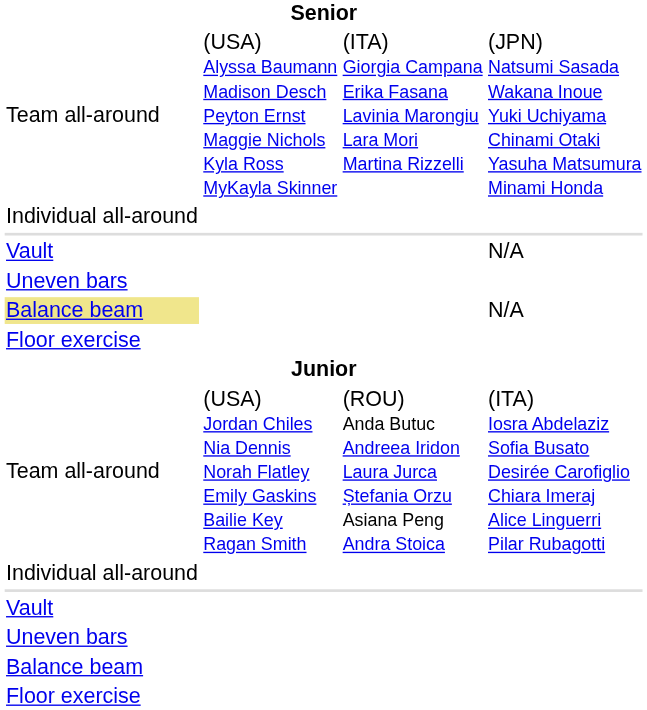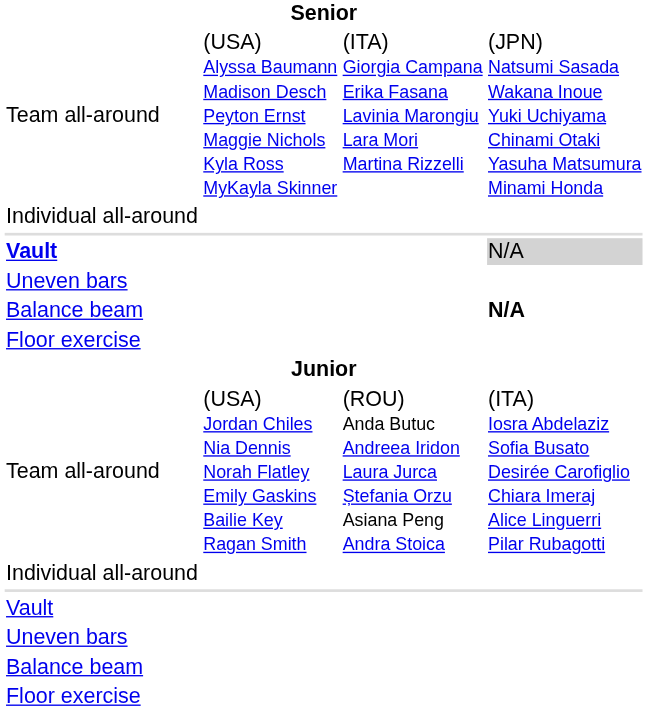(30, 251) normal -> (32, 251) bold
(506, 251) no background -> (506, 251) lightgrey background
(75, 310) khaki background -> (75, 310) no background
(506, 310) normal -> (506, 310) bold
